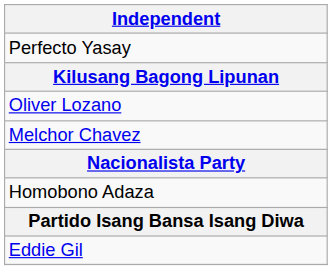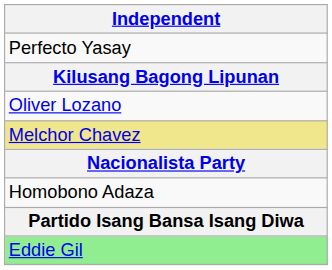(75, 134) no background -> (75, 134) khaki background
(46, 250) no background -> (46, 250) lightgreen background
